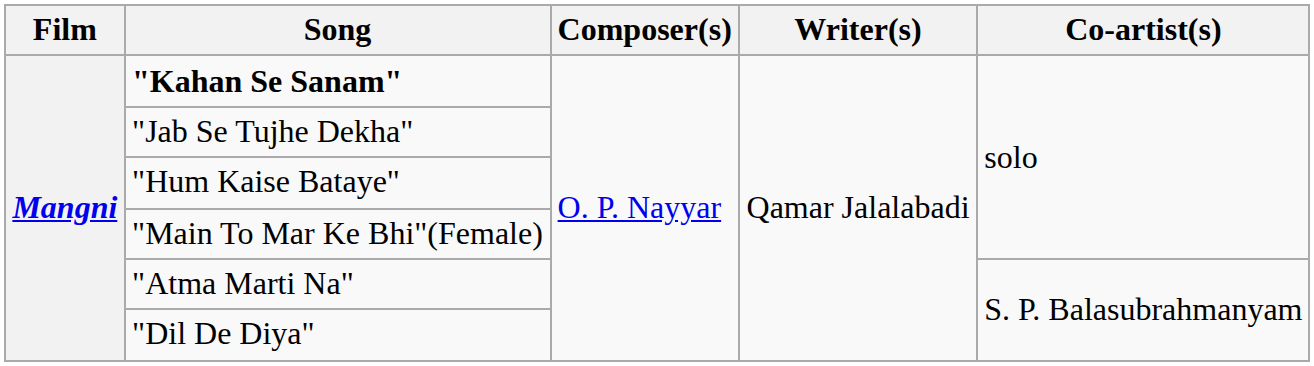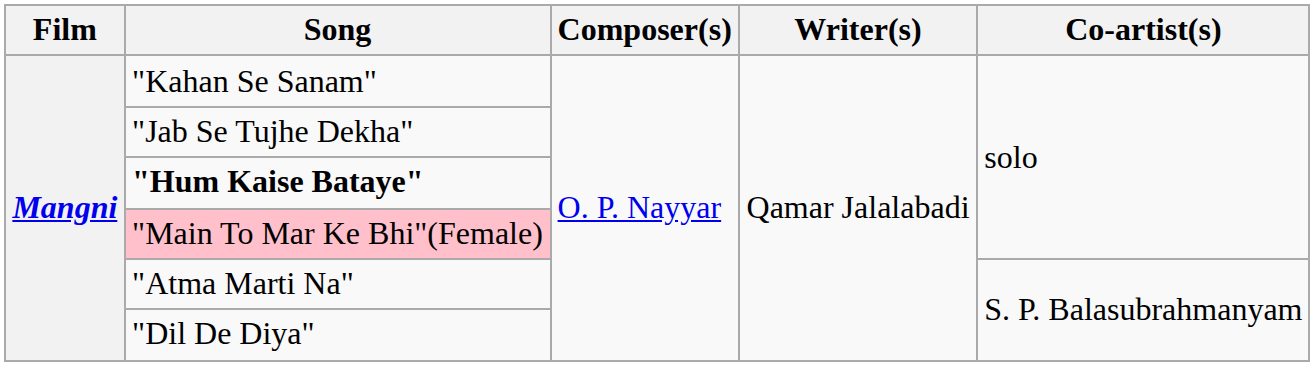(267, 80) bold -> (254, 80) normal
(266, 182) normal -> (278, 182) bold
(337, 232) no background -> (337, 232) pink background
